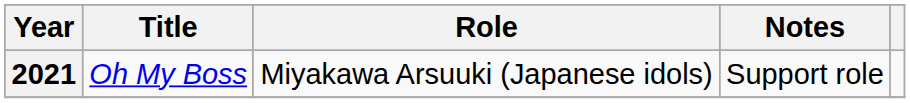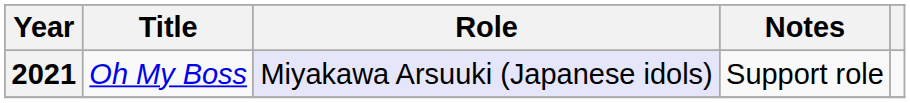(487, 73) no background -> (487, 73) lavender background
